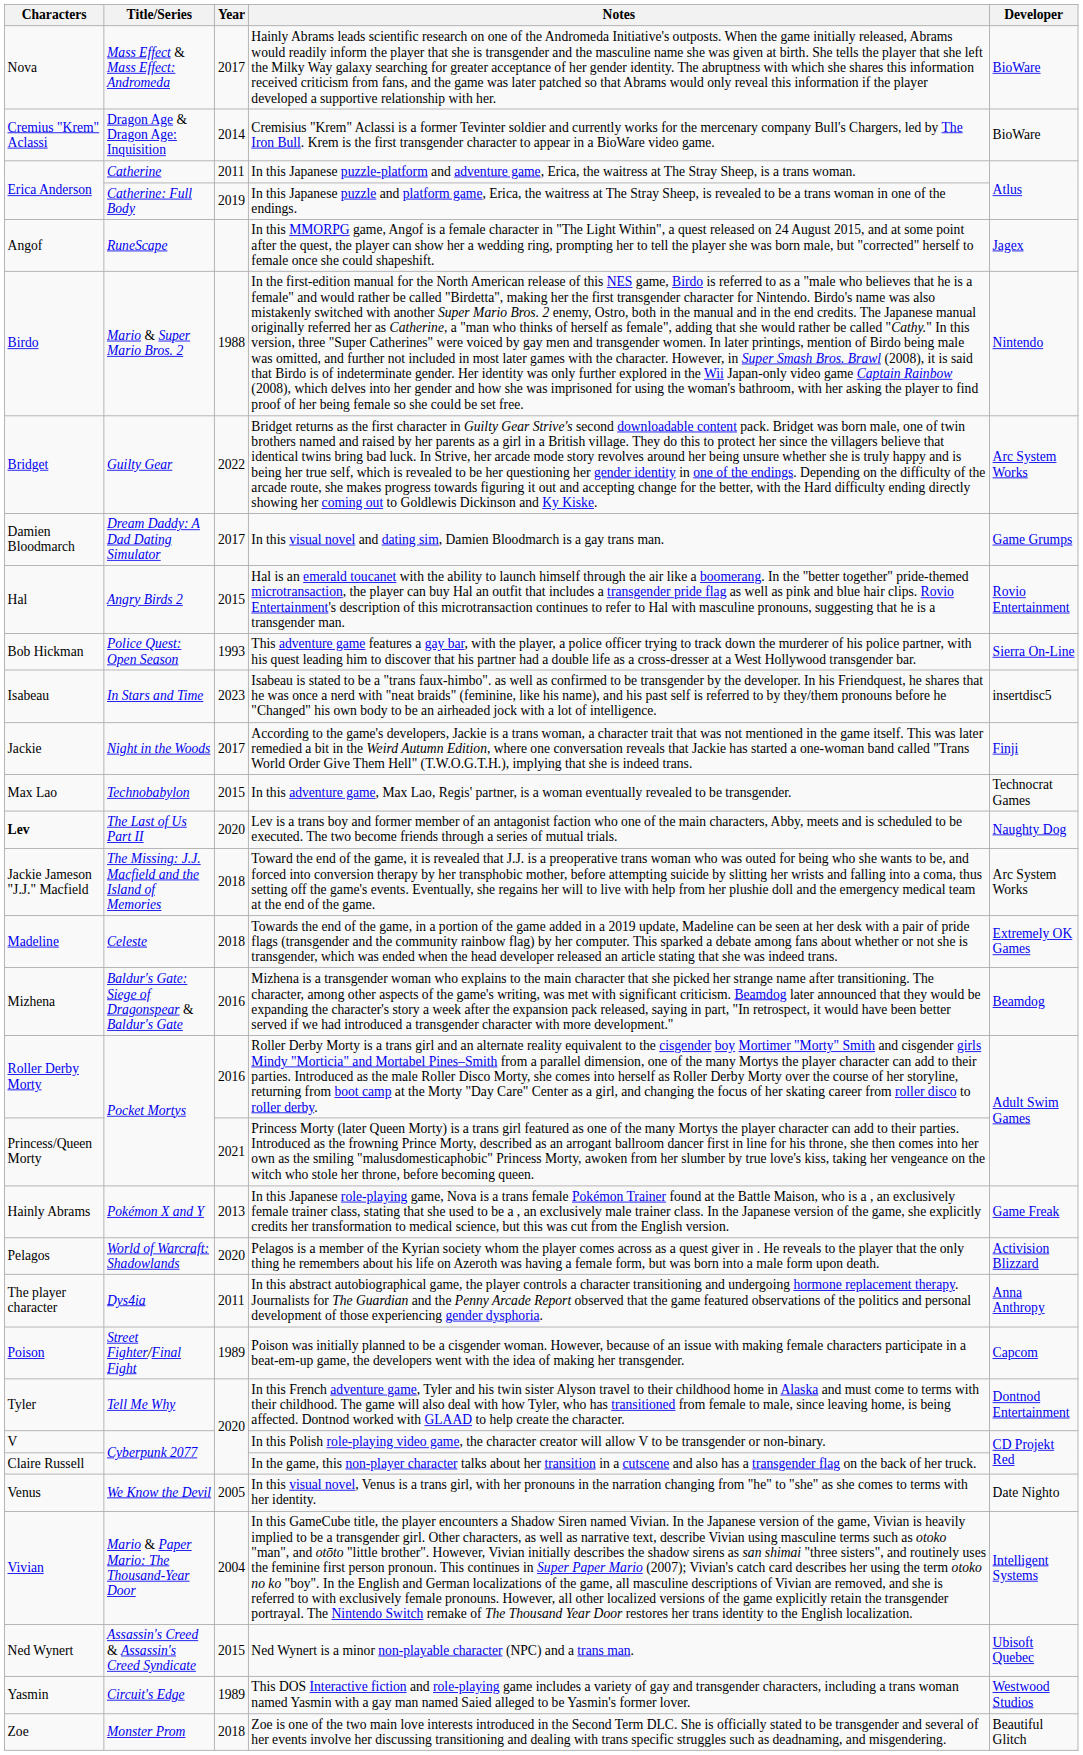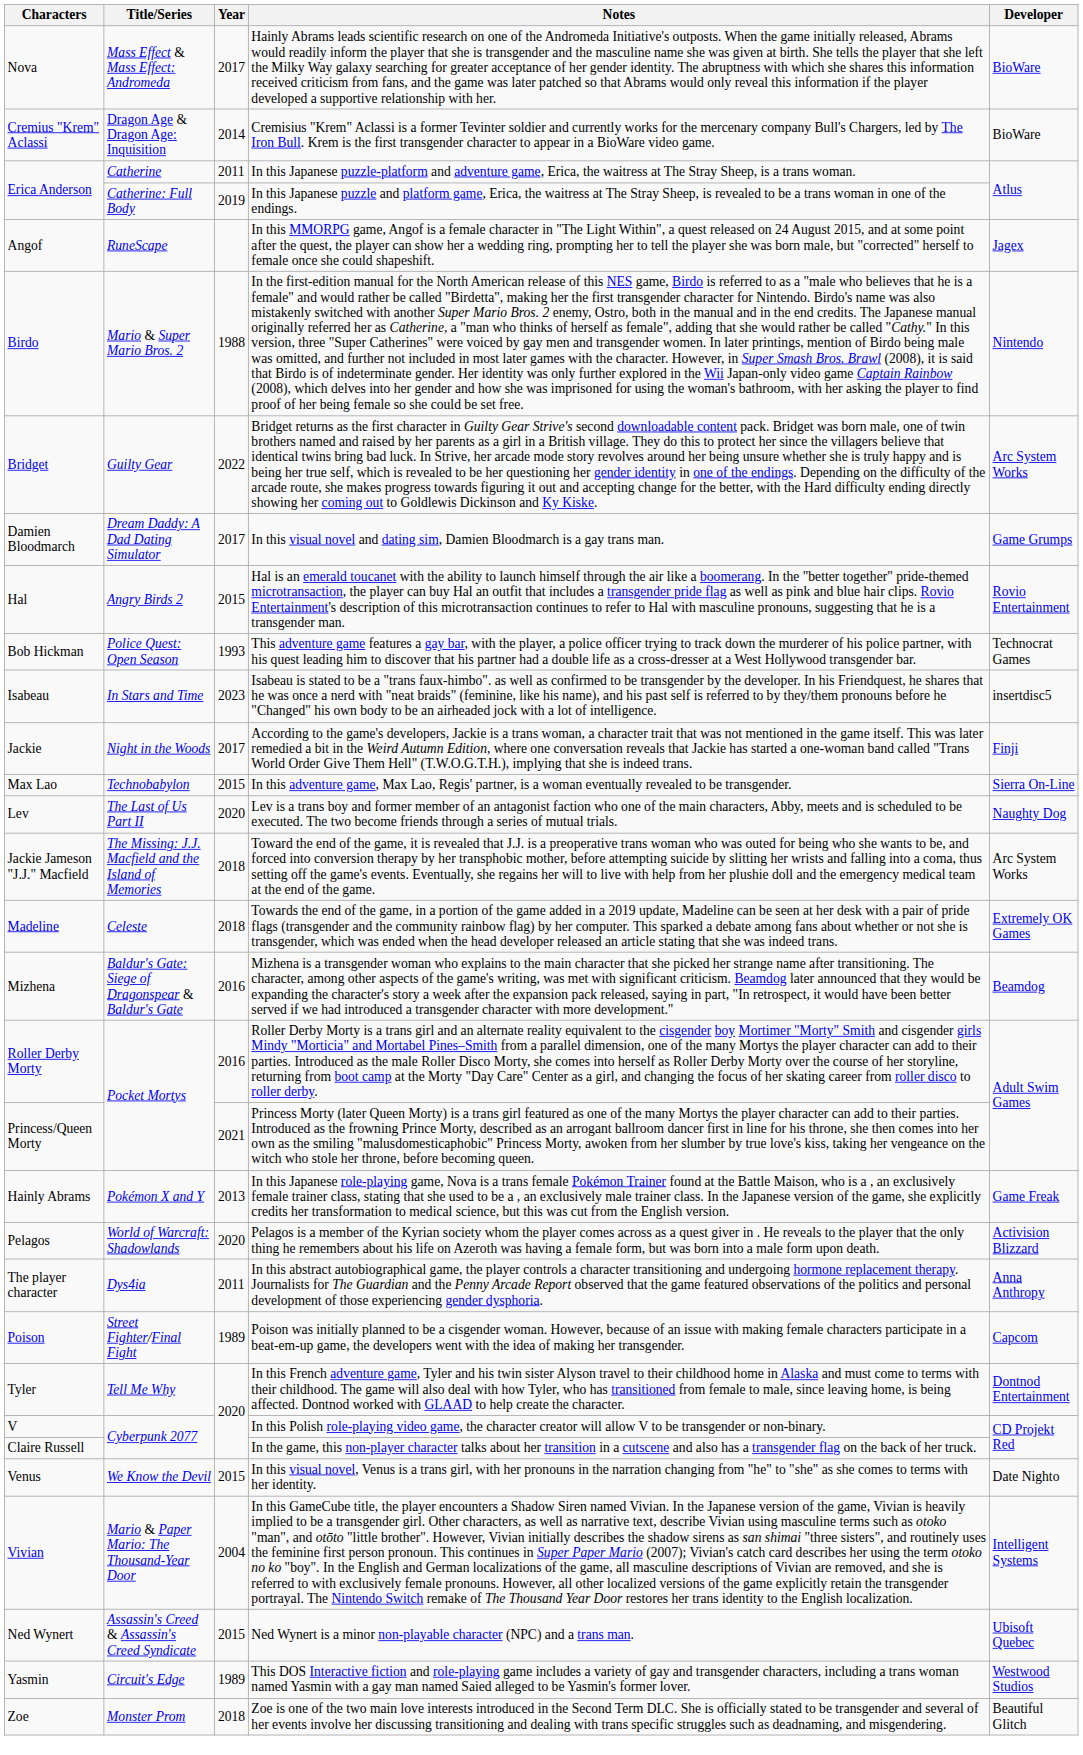(1034, 651) Sierra On-Line -> (1023, 651) Technocrat Games
(1023, 792) Technocrat Games -> (1034, 785) Sierra On-Line
(19, 829) bold -> (18, 814) normal
(231, 1492) 2005 -> (231, 1477) 2015
